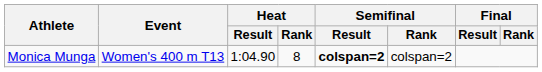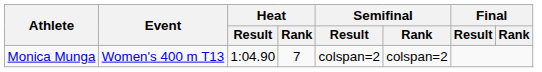(297, 57) 8 -> (297, 57) 7
(351, 57) bold -> (349, 57) normal
